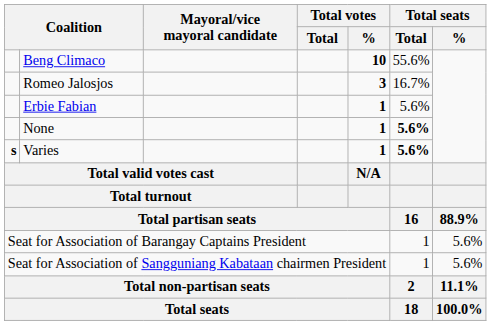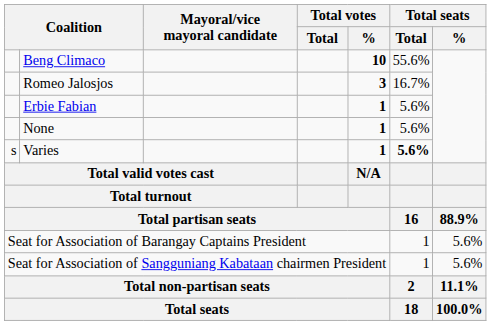(414, 128) bold -> (415, 128) normal
(14, 151) bold -> (14, 151) normal
